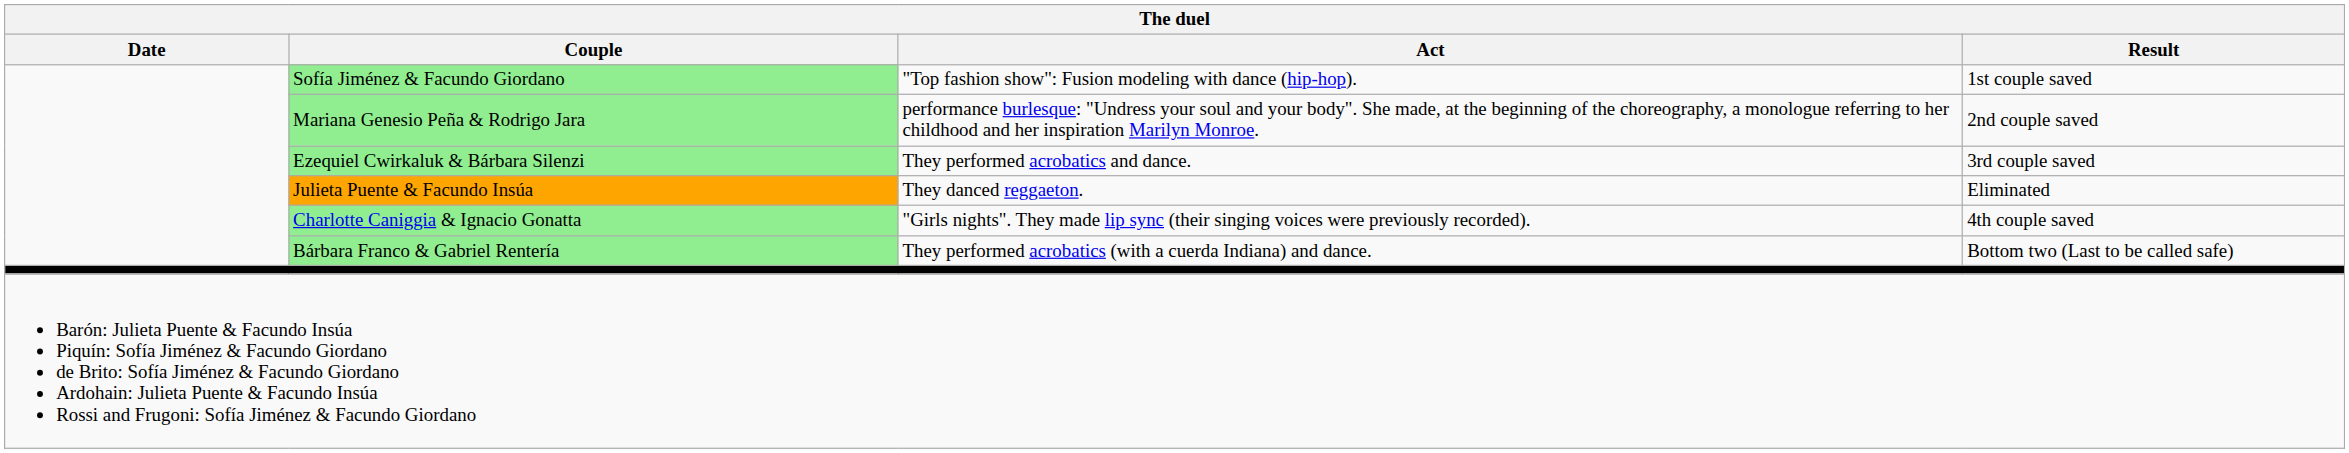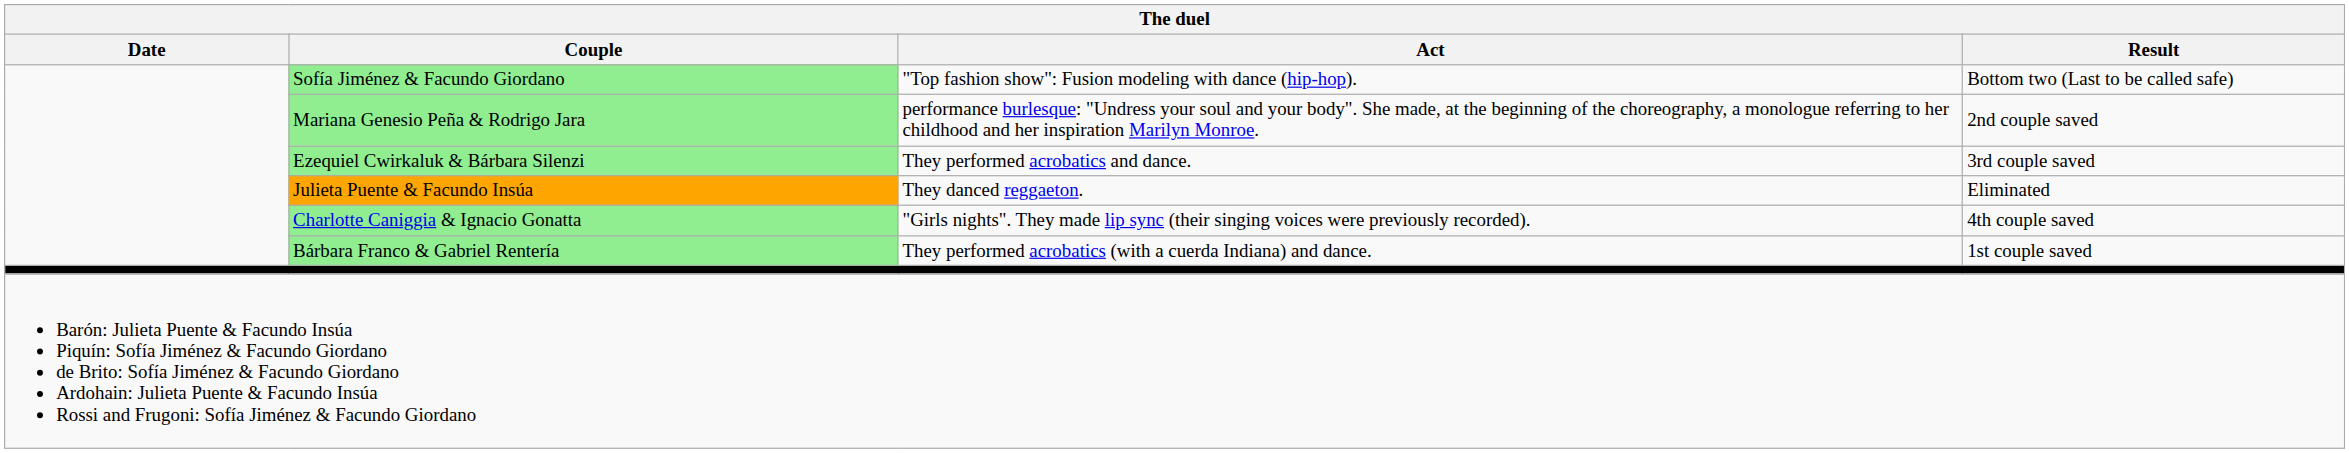(2030, 79) 1st couple saved -> (2100, 79) Bottom two (Last to be called safe)
(2100, 250) Bottom two (Last to be called safe) -> (2030, 250) 1st couple saved
